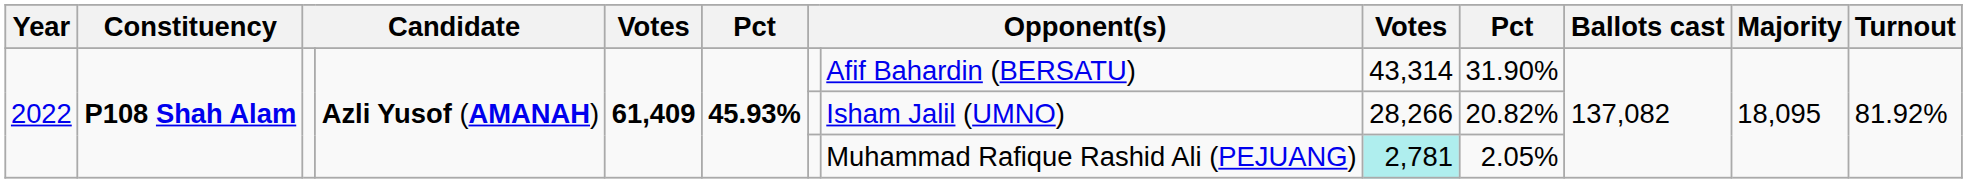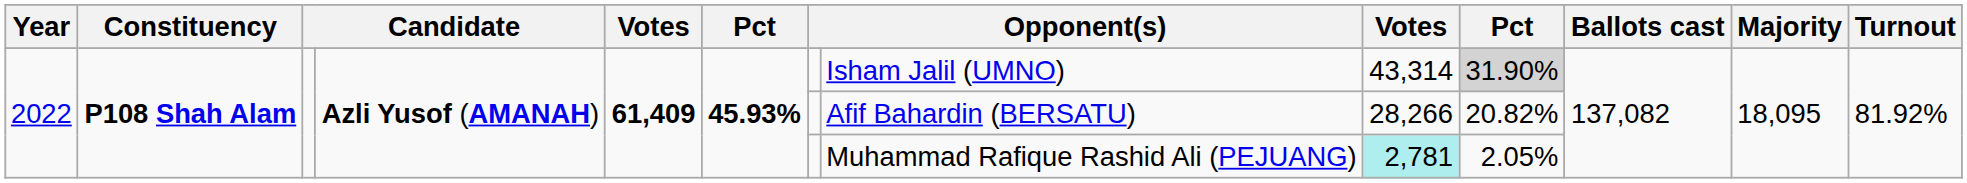(981, 70) Afif Bahardin (BERSATU) -> (946, 70) Isham Jalil (UMNO)
(1512, 70) no background -> (1512, 70) lightgrey background
(946, 113) Isham Jalil (UMNO) -> (981, 113) Afif Bahardin (BERSATU)
